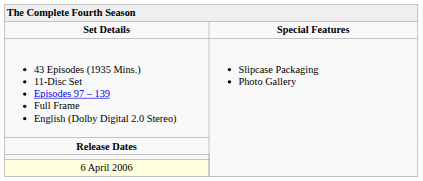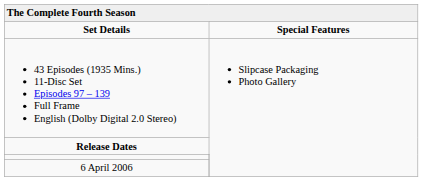(107, 168) lightyellow background -> (107, 168) no background
